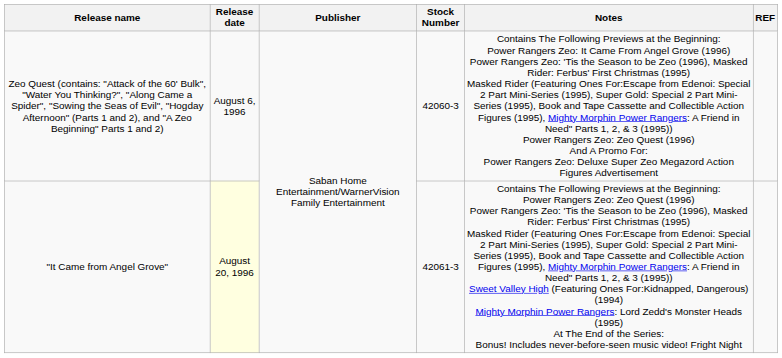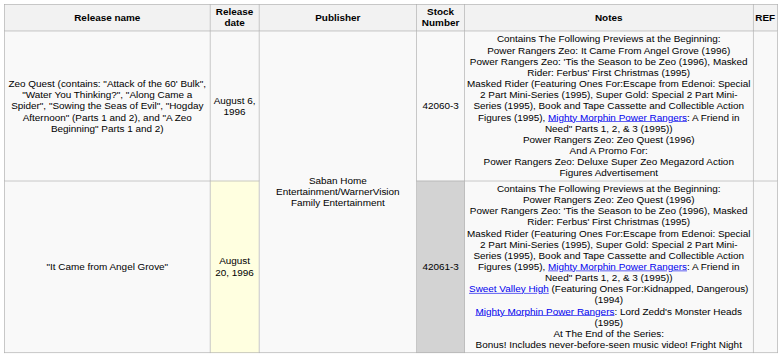(441, 267) no background -> (441, 267) lightgrey background
